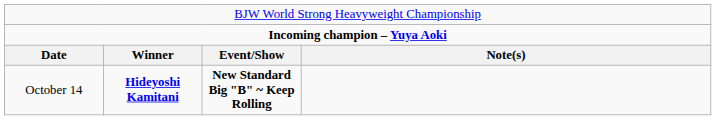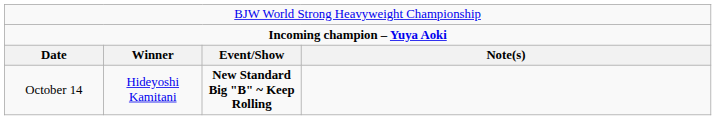(153, 89) bold -> (153, 89) normal
